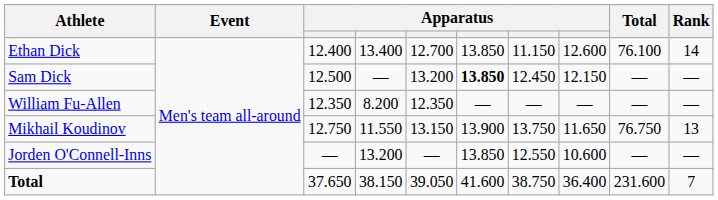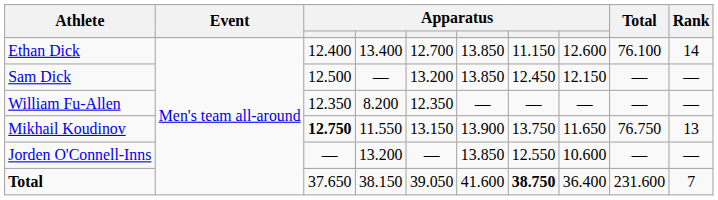(483, 77) bold -> (483, 77) normal
(330, 129) normal -> (330, 129) bold
(534, 181) normal -> (534, 181) bold
